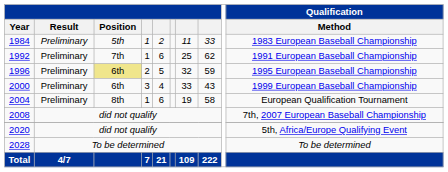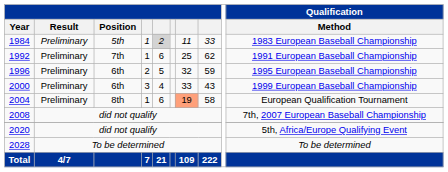(161, 42) no background -> (161, 42) lightgrey background
(118, 71) khaki background -> (118, 71) no background
(187, 101) no background -> (187, 101) lightsalmon background
